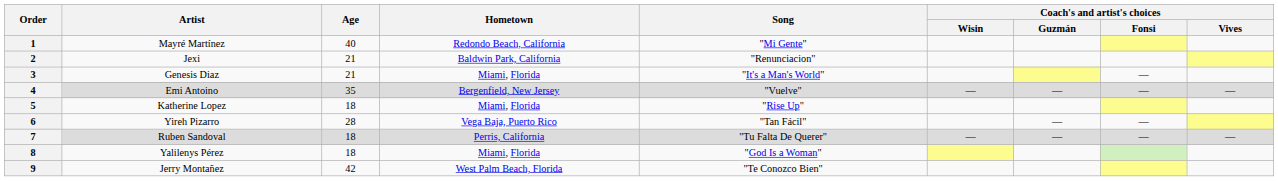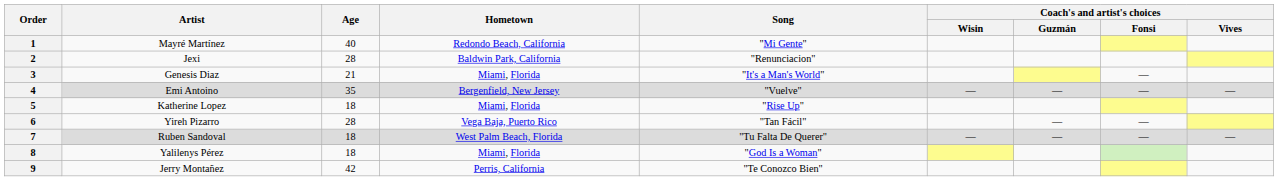(350, 59) 21 -> (350, 59) 28
(509, 137) Perris, California -> (509, 137) West Palm Beach, Florida
(509, 168) West Palm Beach, Florida -> (509, 168) Perris, California
